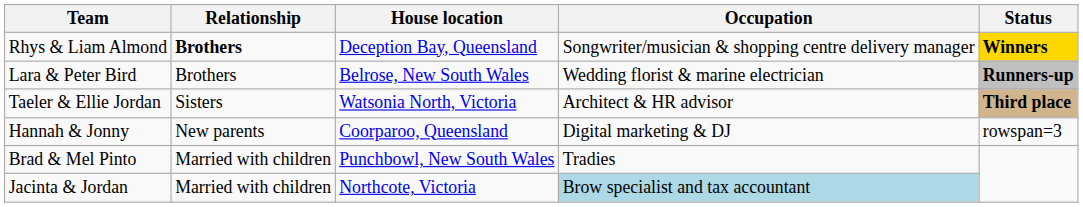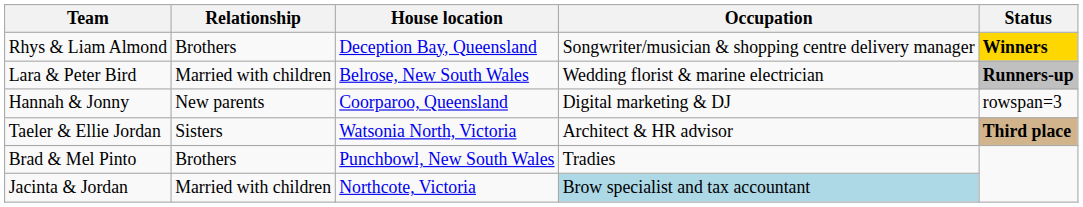(209, 46) bold -> (206, 46) normal
(206, 74) Brothers -> (253, 74) Married with children
rows swapped: (85, 103) <-> (69, 131)
(253, 159) Married with children -> (206, 159) Brothers
